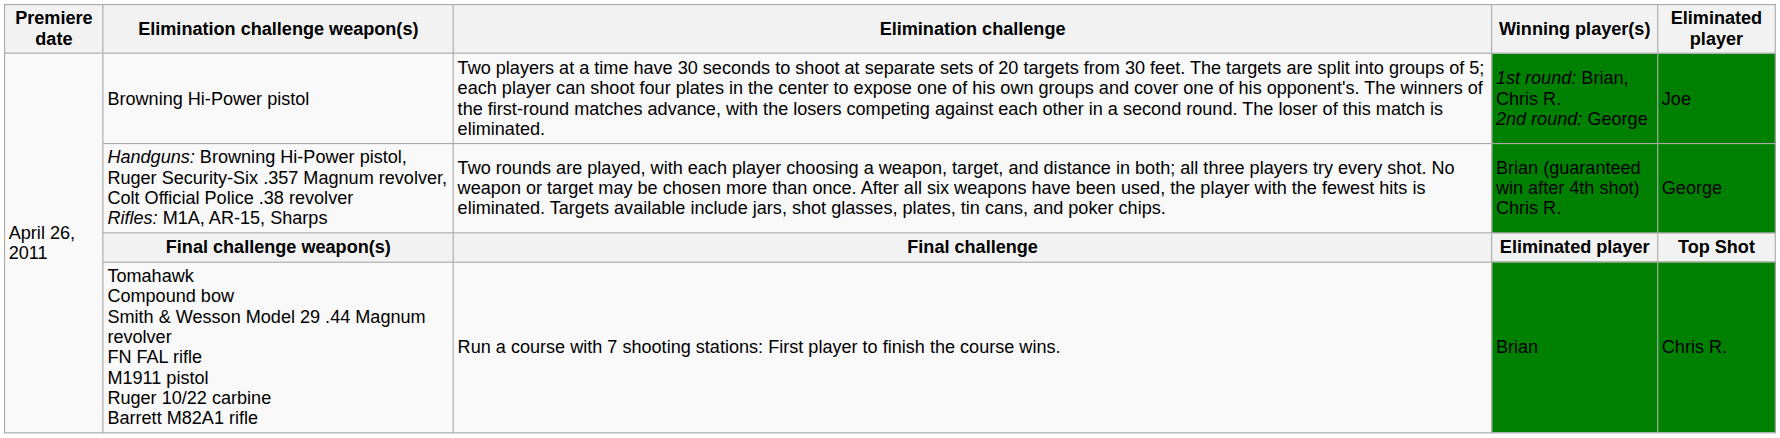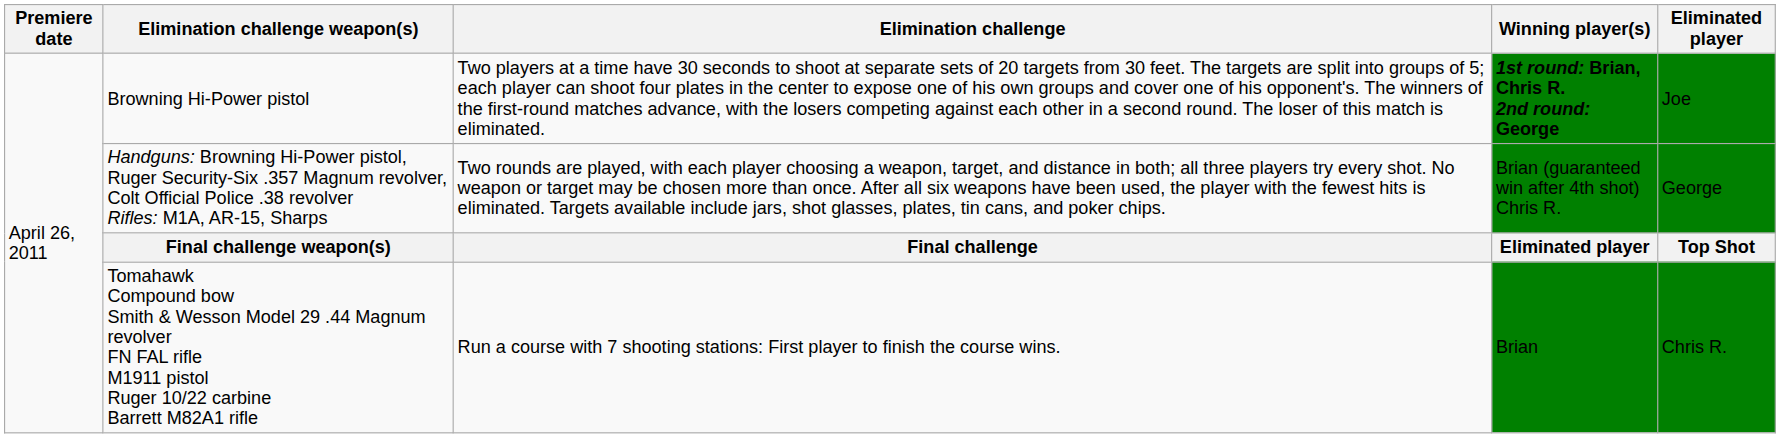(1572, 98) normal -> (1568, 98) bold
